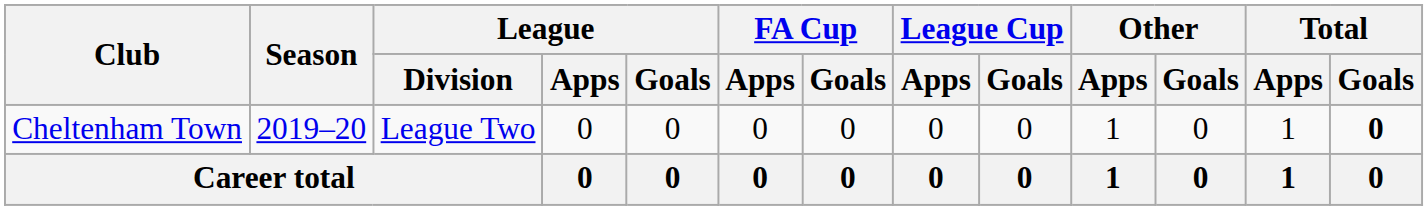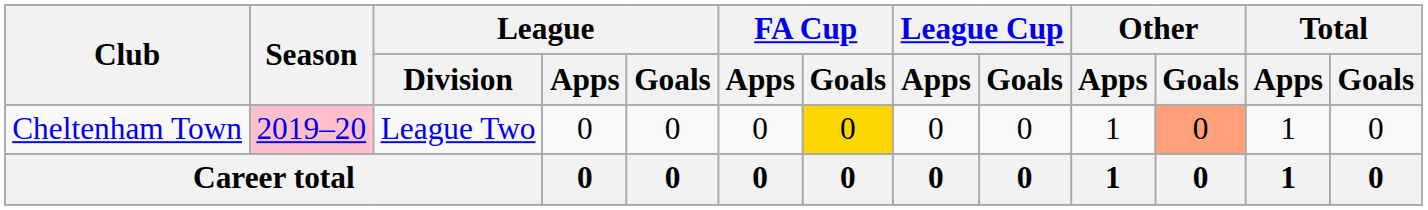(311, 128) no background -> (311, 128) pink background
(848, 128) no background -> (848, 128) gold background
(1201, 128) no background -> (1201, 128) lightsalmon background
(1376, 128) bold -> (1376, 128) normal
